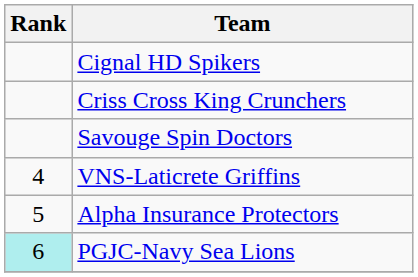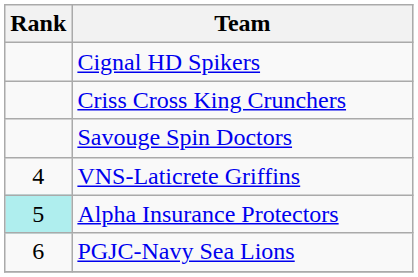(38, 213) no background -> (38, 213) paleturquoise background
(38, 251) paleturquoise background -> (38, 251) no background
